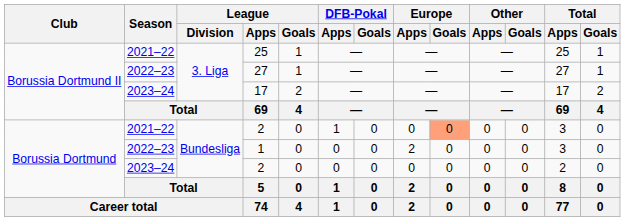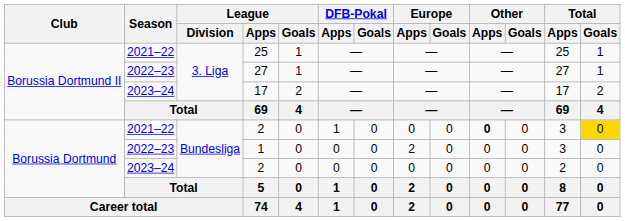(449, 129) lightsalmon background -> (449, 129) no background
(487, 129) normal -> (487, 129) bold
(600, 129) no background -> (600, 129) gold background
